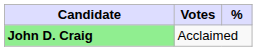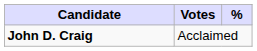(50, 35) lightgreen background -> (50, 35) no background
